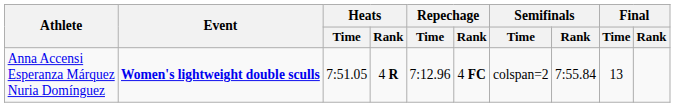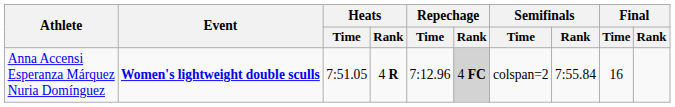(472, 75) no background -> (472, 75) lightgrey background
(616, 75) 13 -> (616, 75) 16
